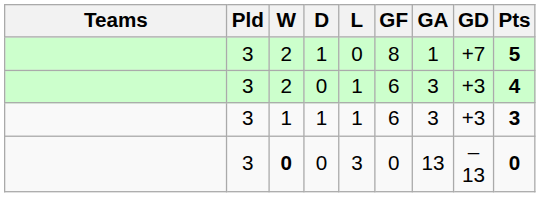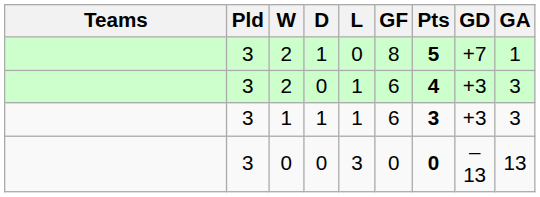columns swapped: (433, 20) <-> (515, 20)
(286, 163) bold -> (286, 163) normal
